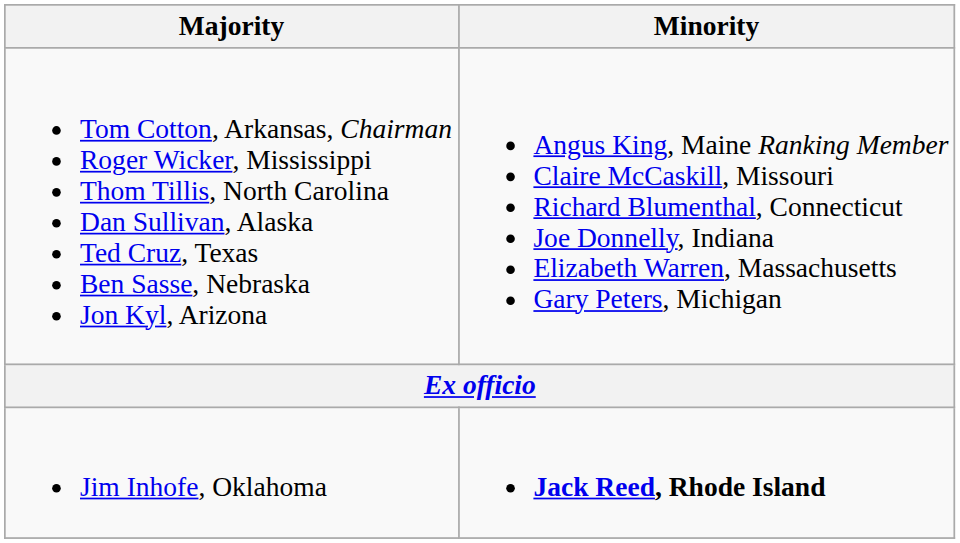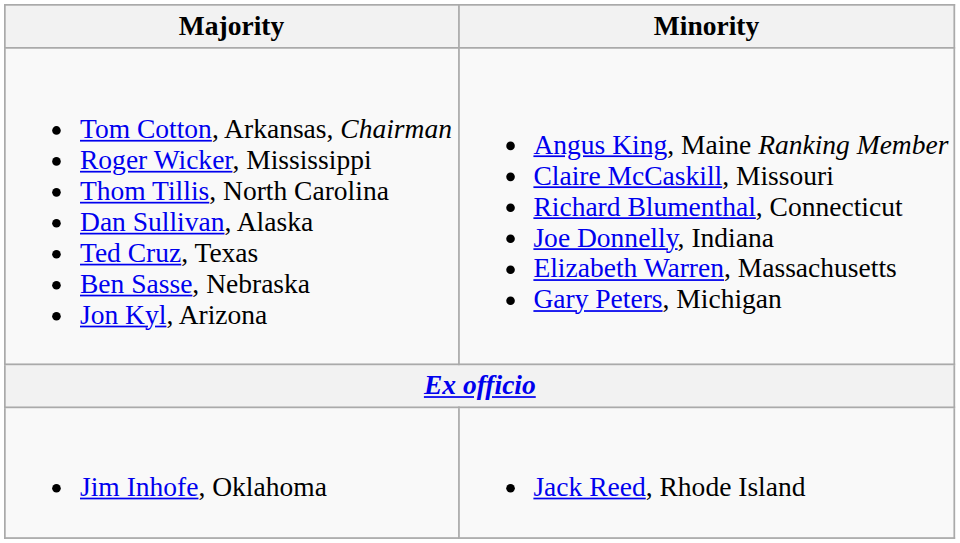(707, 488) bold -> (707, 488) normal
